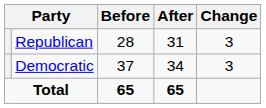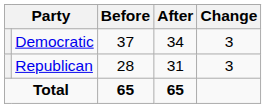rows swapped: (54, 66) <-> (54, 41)
